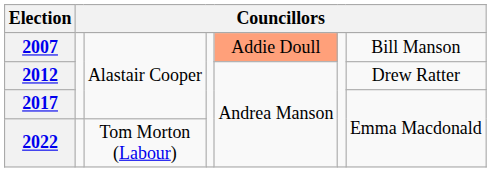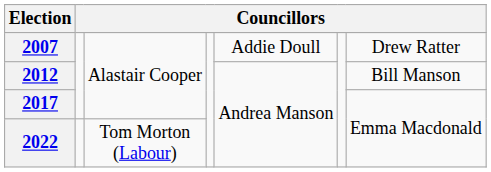(276, 47) lightsalmon background -> (276, 47) no background
(416, 47) Bill Manson -> (416, 47) Drew Ratter
(416, 75) Drew Ratter -> (416, 75) Bill Manson
